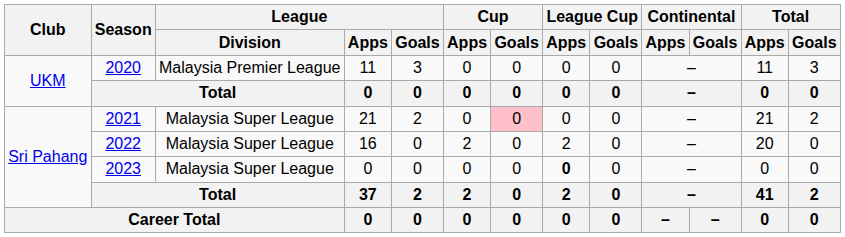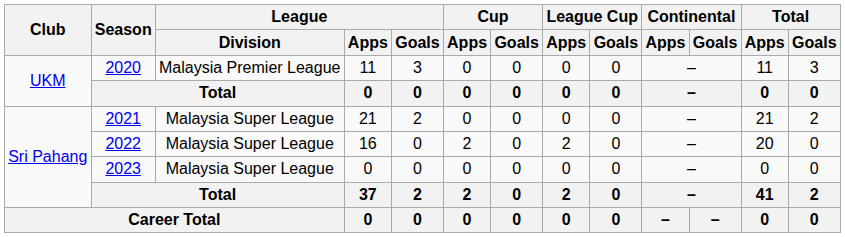(517, 118) pink background -> (517, 118) no background
(566, 169) bold -> (566, 169) normal
